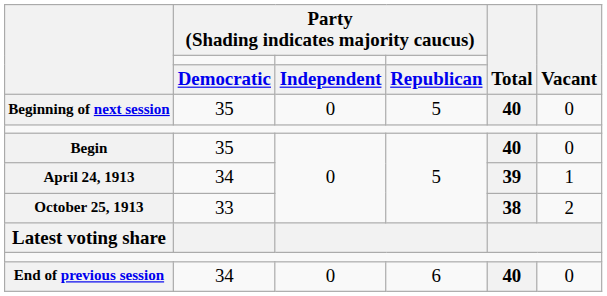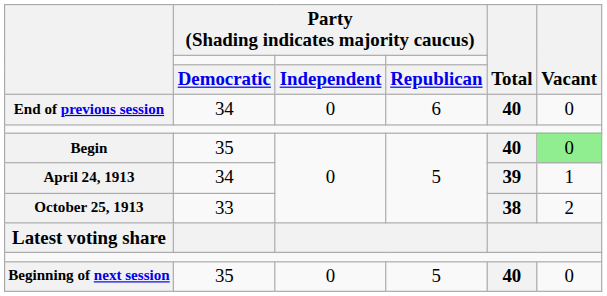rows swapped: (89, 276) <-> (89, 109)
(569, 147) no background -> (569, 147) lightgreen background
